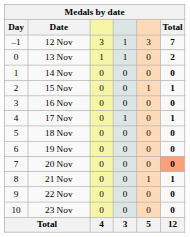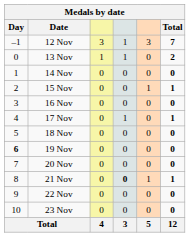(16, 149) normal -> (16, 149) bold
(173, 164) lightsalmon background -> (173, 164) no background
(125, 179) normal -> (125, 179) bold
